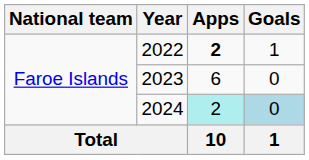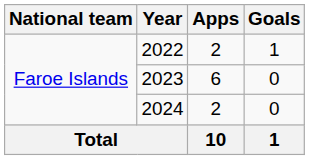(216, 49) bold -> (216, 49) normal
(216, 109) paleturquoise background -> (216, 109) no background
(274, 109) lightblue background -> (274, 109) no background
